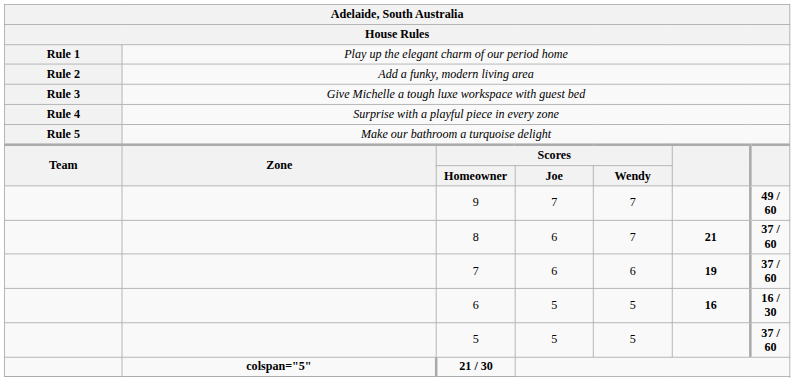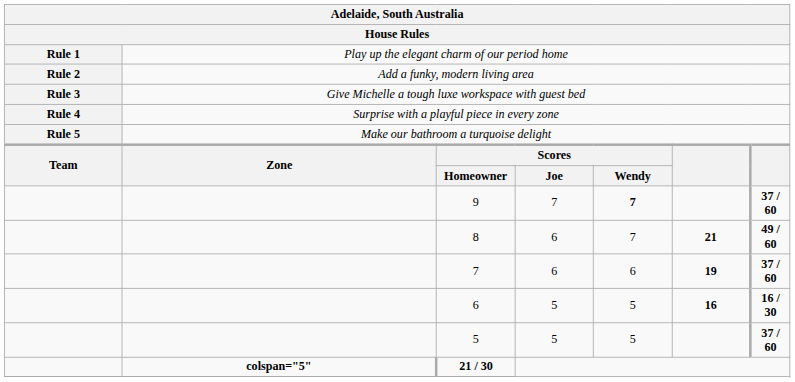(633, 203) normal -> (633, 203) bold
(771, 203) 49 / 60 -> (771, 203) 37 / 60
(771, 237) 37 / 60 -> (771, 237) 49 / 60
